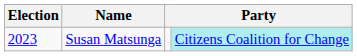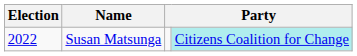(22, 39) 2023 -> (22, 39) 2022
